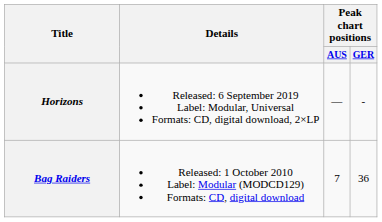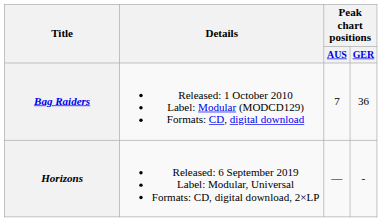rows swapped: (62, 178) <-> (62, 101)
